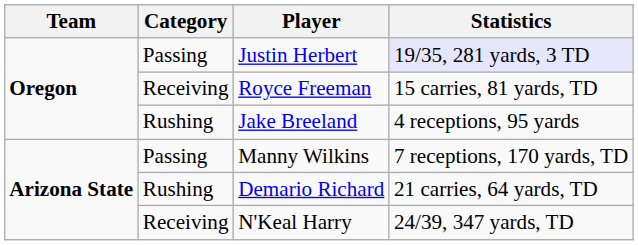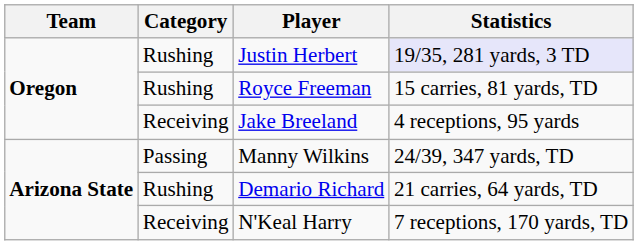(175, 54) Passing -> (178, 54) Rushing
(186, 88) Receiving -> (178, 88) Rushing
(178, 121) Rushing -> (186, 121) Receiving
(511, 155) 7 receptions, 170 yards, TD -> (484, 155) 24/39, 347 yards, TD
(484, 222) 24/39, 347 yards, TD -> (511, 222) 7 receptions, 170 yards, TD
